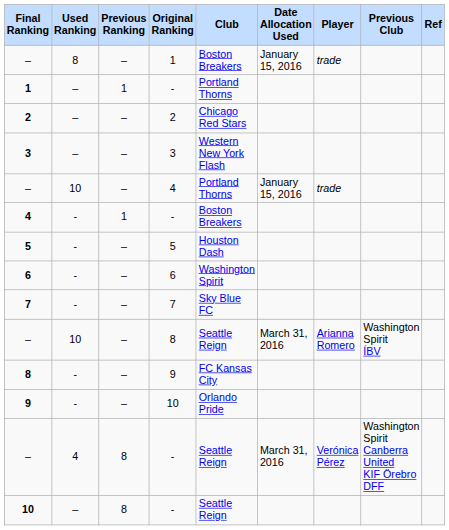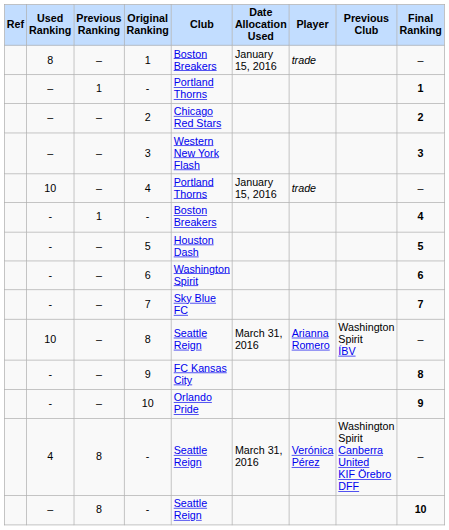columns swapped: (28, 25) <-> (433, 25)
